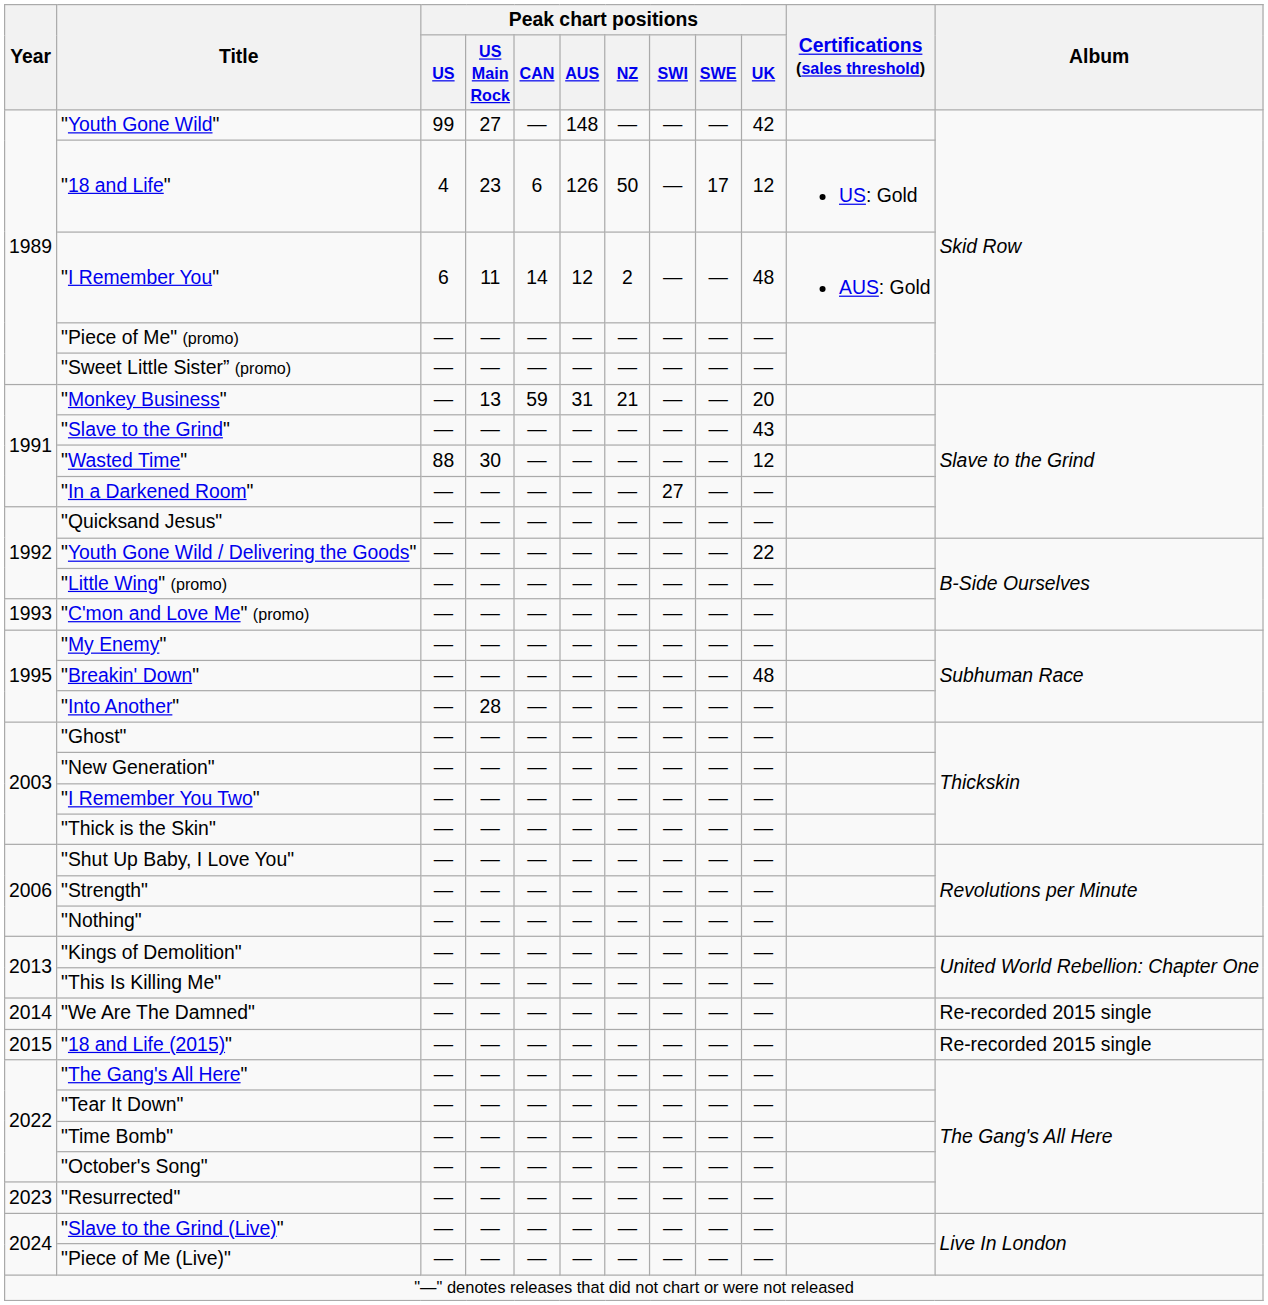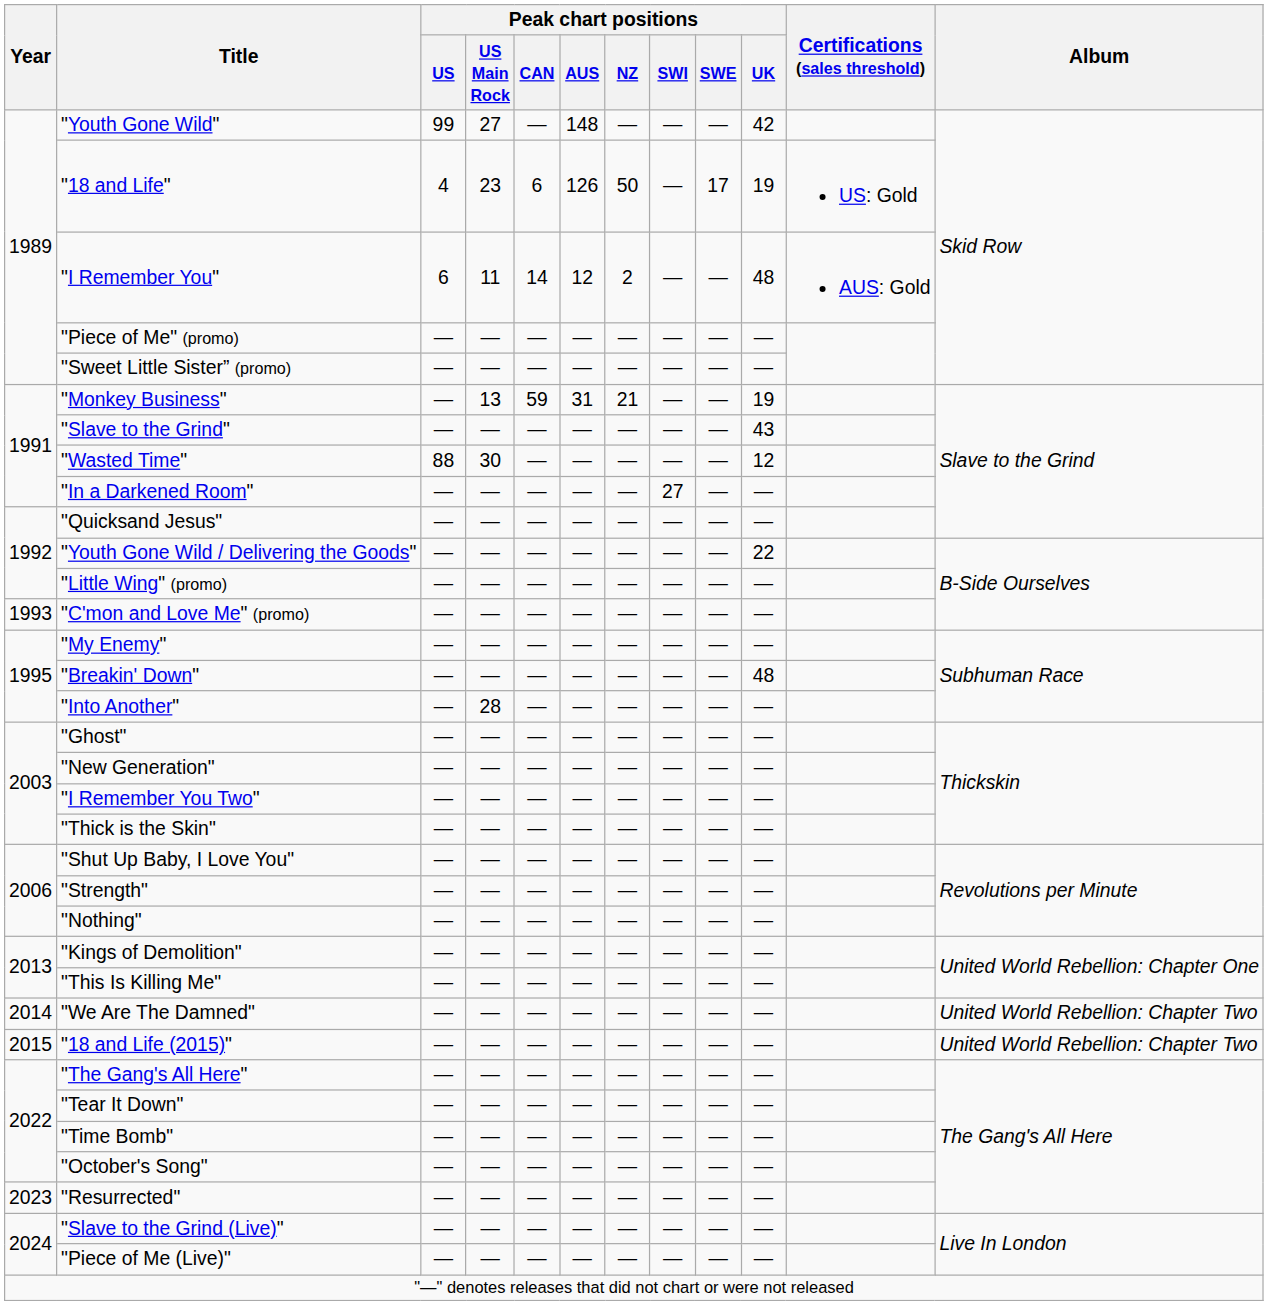(764, 185) 12 -> (764, 185) 19
(764, 399) 20 -> (764, 399) 19
(1045, 1013) Re-recorded 2015 single -> (1098, 1013) United World Rebellion: Chapter Two
(1045, 1044) Re-recorded 2015 single -> (1098, 1044) United World Rebellion: Chapter Two
